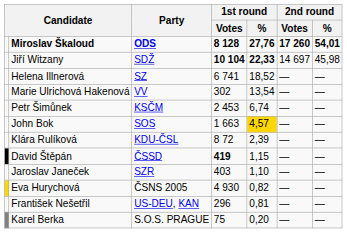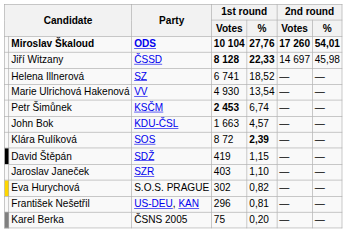(226, 44) 8 128 -> (229, 44) 10 104
(144, 60) SDŽ -> (148, 60) ČSSD
(229, 60) 10 104 -> (226, 60) 8 128
(222, 92) 302 -> (226, 92) 4 930
(226, 108) normal -> (226, 108) bold
(145, 124) SOS -> (156, 124) KDU-ČSL
(259, 124) gold background -> (259, 124) no background
(156, 140) KDU-ČSL -> (145, 140) SOS
(259, 140) normal -> (259, 140) bold
(148, 156) ČSSD -> (144, 156) SDŽ
(222, 156) bold -> (222, 156) normal
(161, 188) ČSNS 2005 -> (172, 188) S.O.S. PRAGUE
(226, 188) 4 930 -> (222, 188) 302
(172, 220) S.O.S. PRAGUE -> (161, 220) ČSNS 2005
